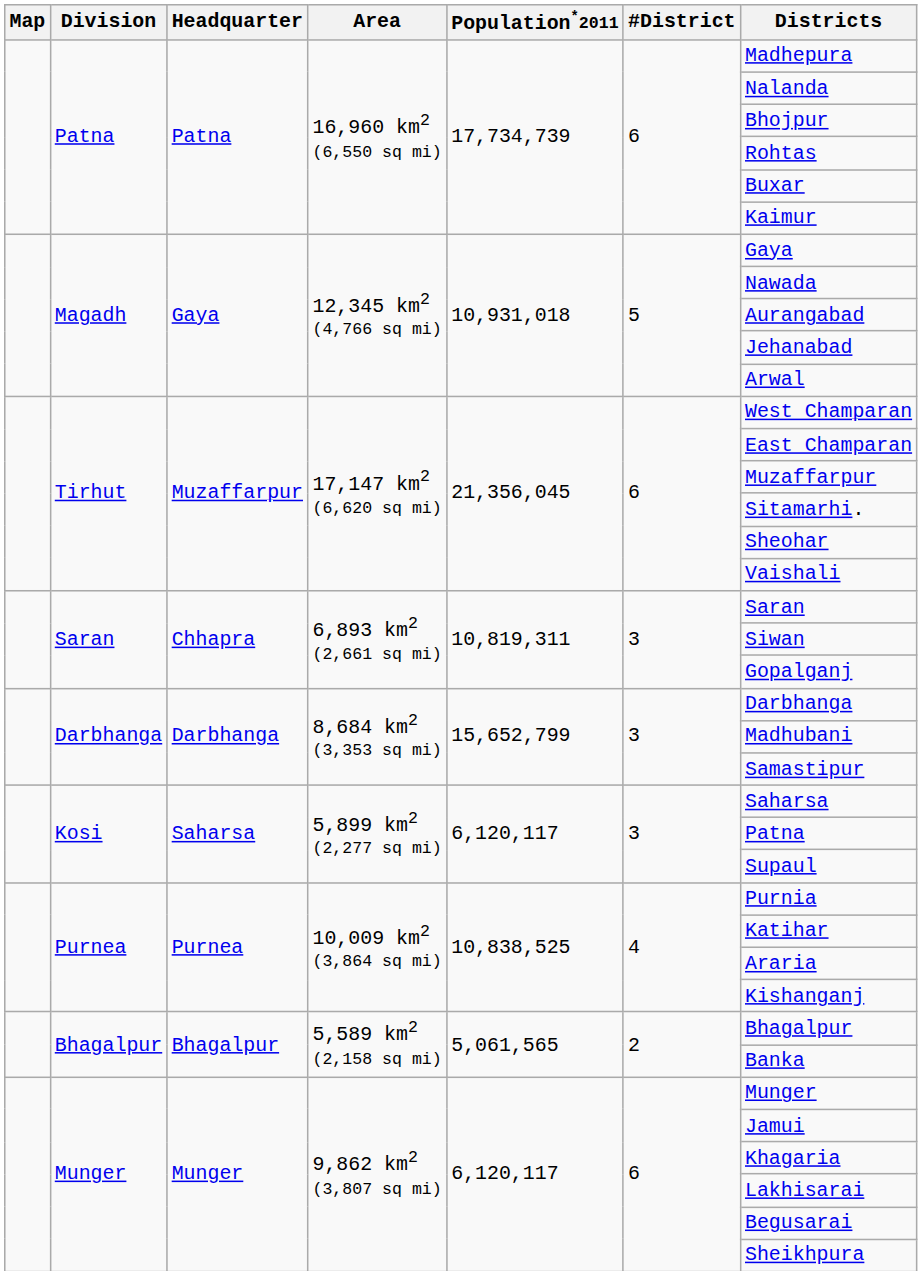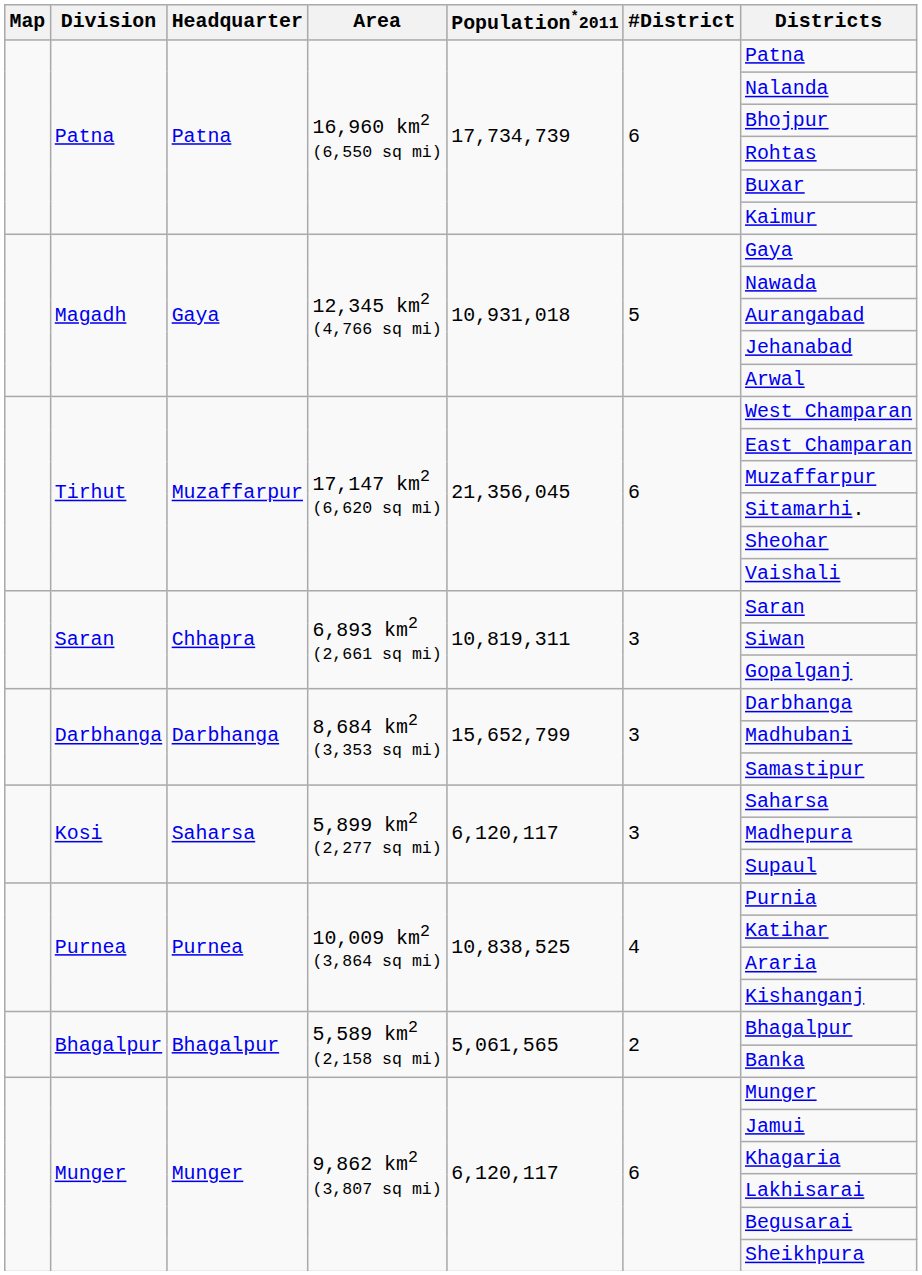(799, 56) Madhepura -> (775, 56) Patna
(775, 834) Patna -> (799, 834) Madhepura
